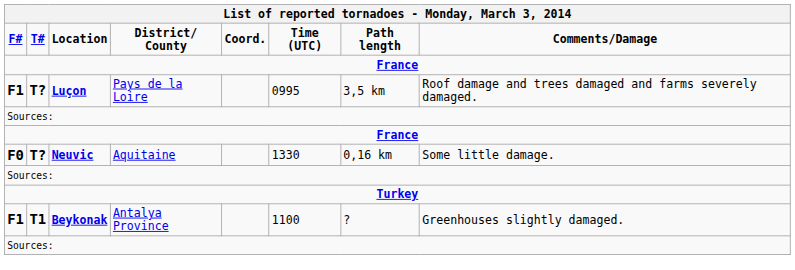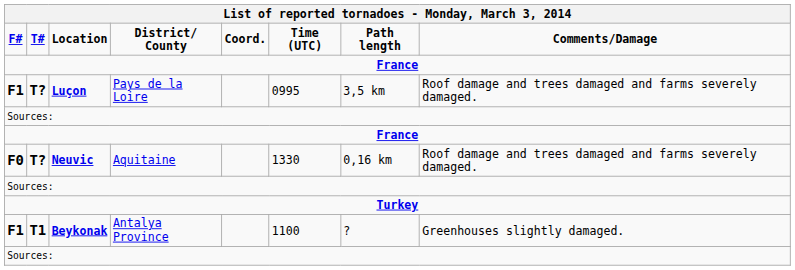(489, 155) Some little damage. -> (590, 160) Roof damage and trees damaged and farms severely damaged.
